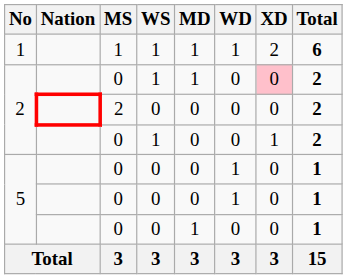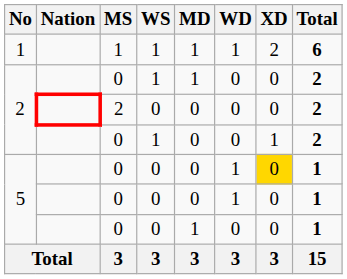(274, 79) pink background -> (274, 79) no background
(274, 169) no background -> (274, 169) gold background
